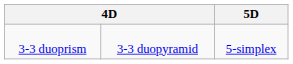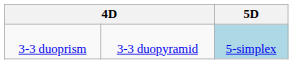(251, 48) no background -> (251, 48) lightblue background
